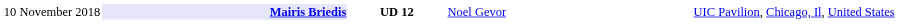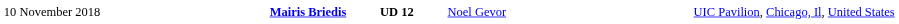(308, 12) lavender background -> (308, 12) no background
